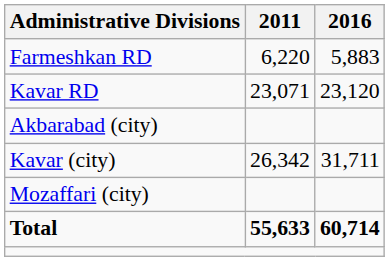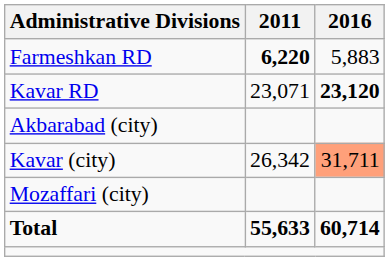(285, 56) normal -> (285, 56) bold
(350, 90) normal -> (350, 90) bold
(350, 159) no background -> (350, 159) lightsalmon background
